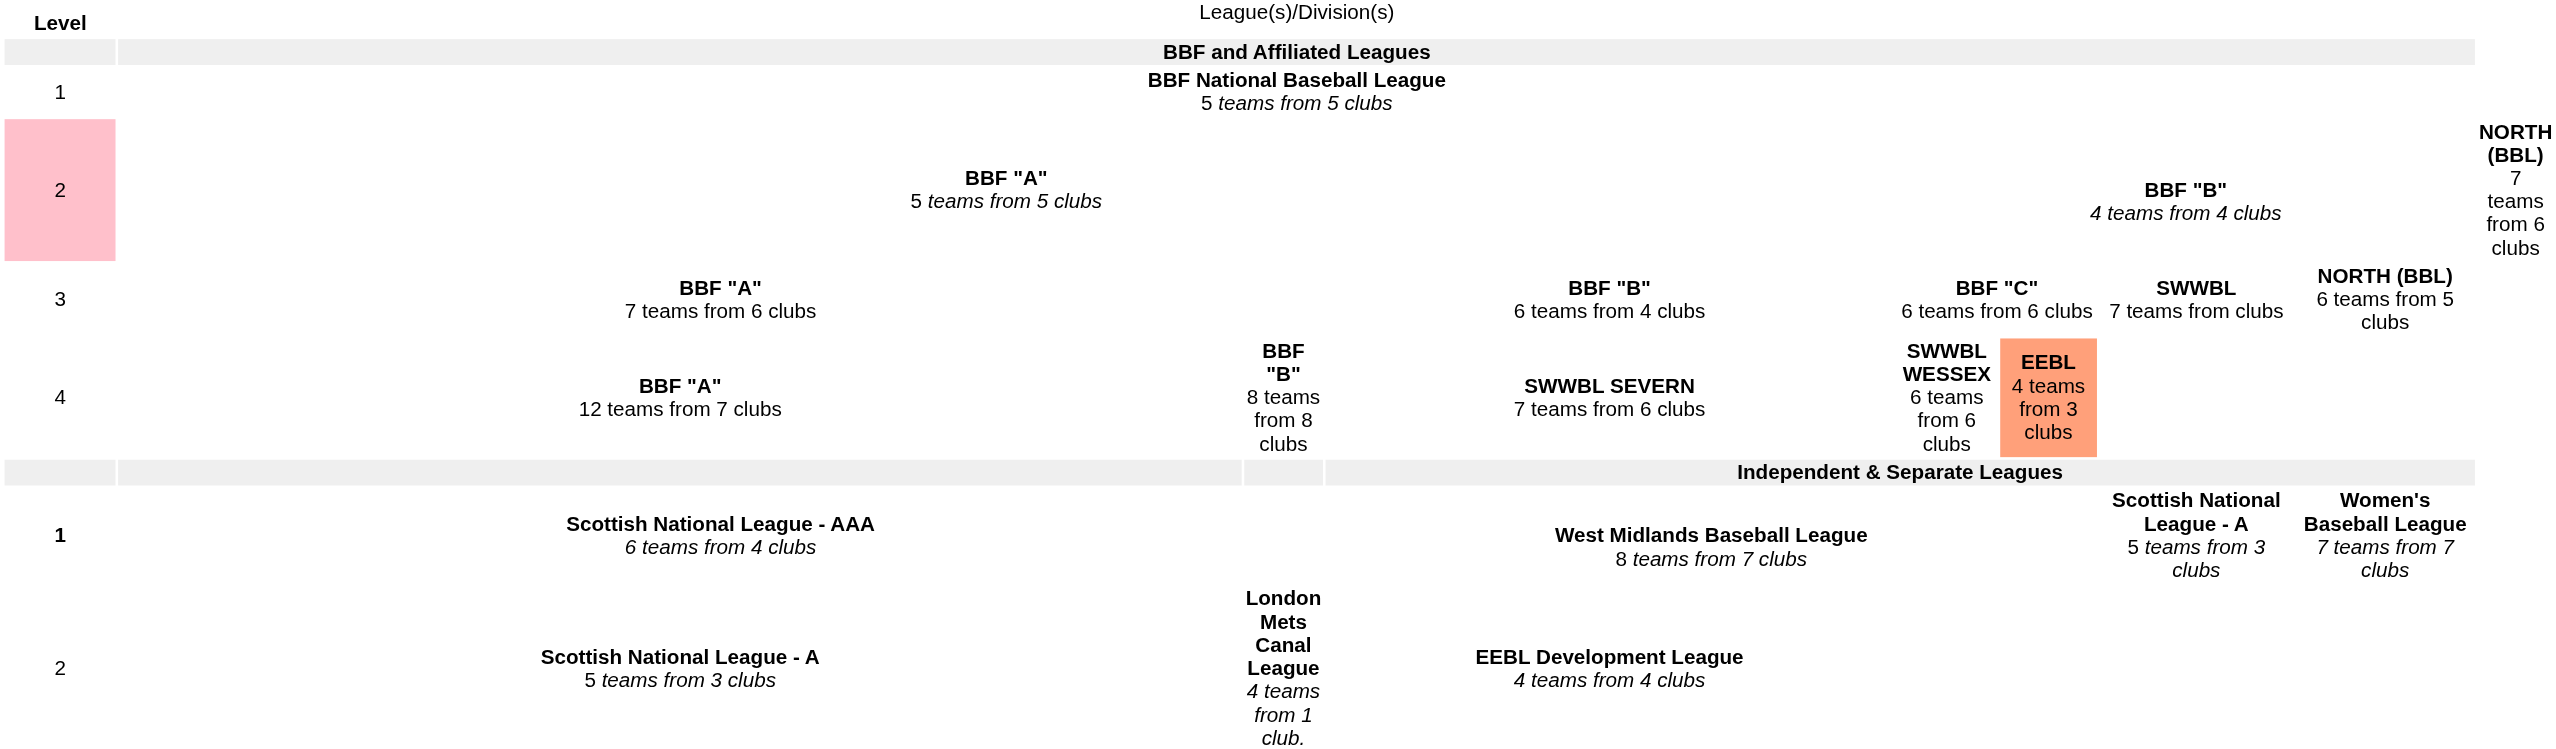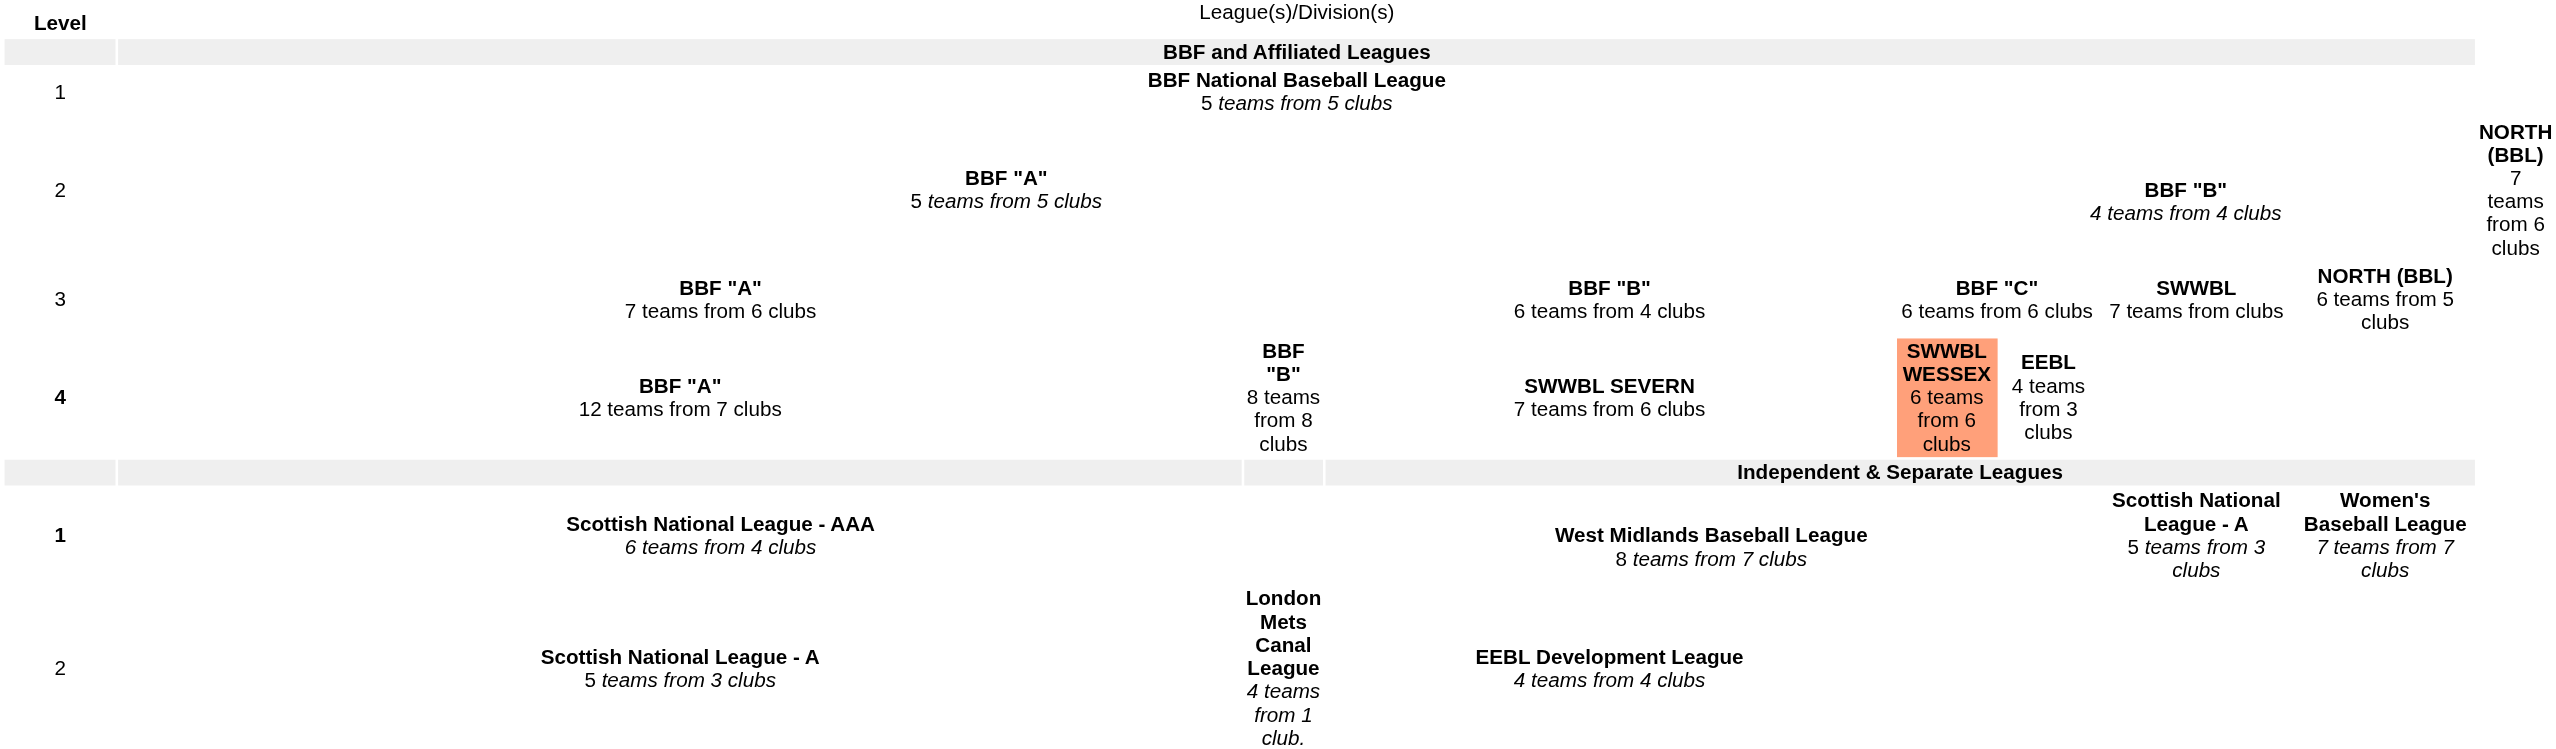(60, 189) pink background -> (60, 189) no background
(60, 397) normal -> (60, 397) bold
(1947, 397) no background -> (1947, 397) lightsalmon background
(2048, 397) lightsalmon background -> (2048, 397) no background
